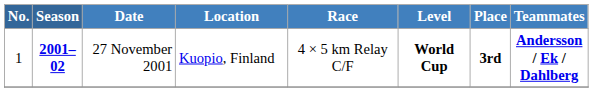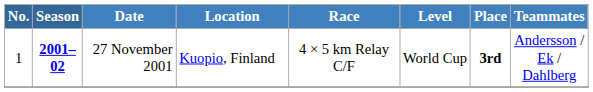(434, 58) bold -> (435, 58) normal
(549, 58) bold -> (549, 58) normal
